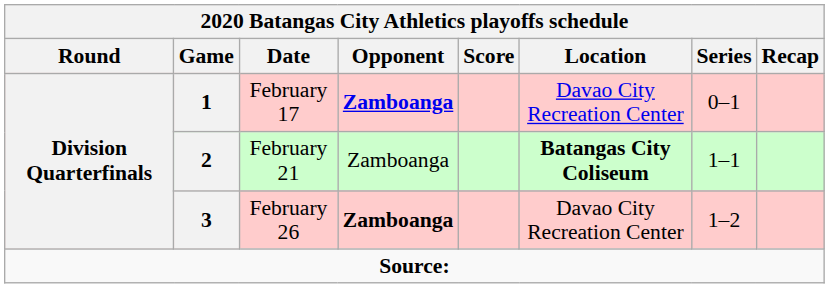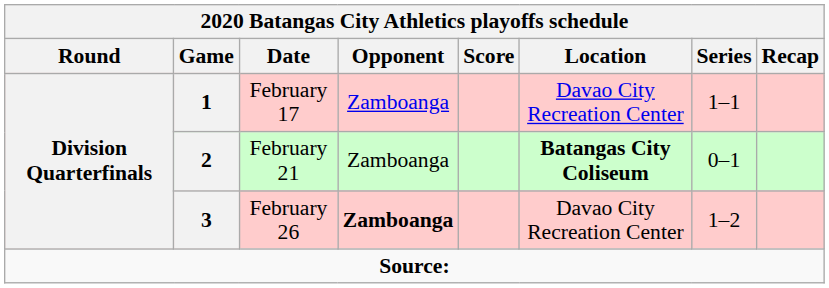(398, 102) bold -> (398, 102) normal
(724, 102) 0–1 -> (724, 102) 1–1
(724, 160) 1–1 -> (724, 160) 0–1
